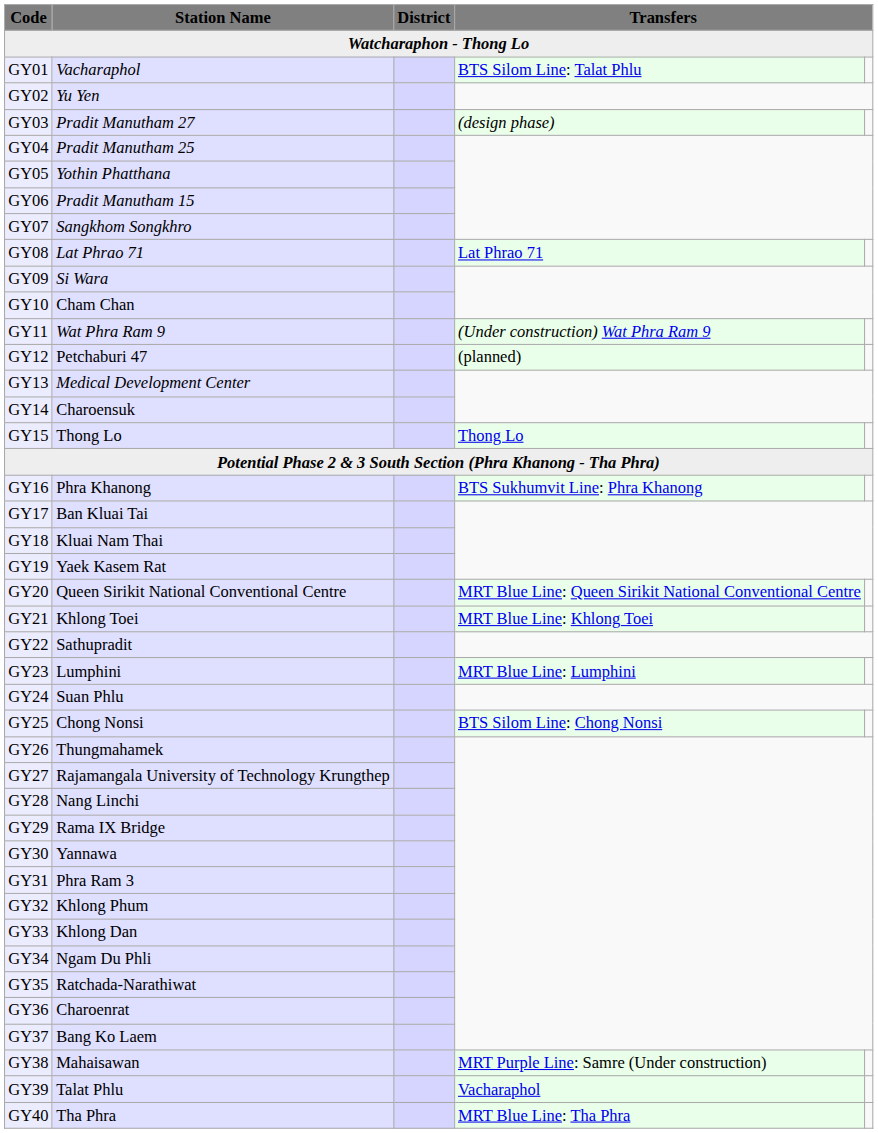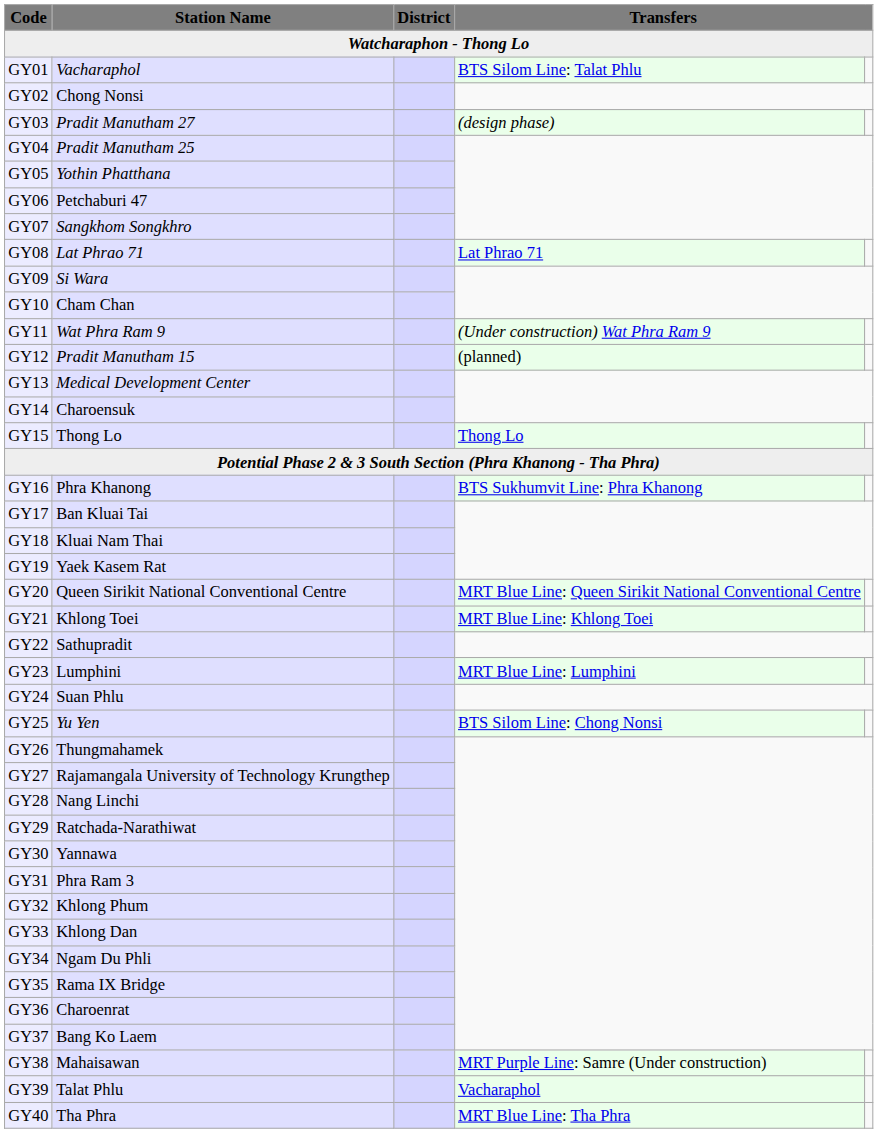(78, 95) Yu Yen -> (100, 95) Chong Nonsi
(125, 200) Pradit Manutham 15 -> (102, 200) Petchaburi 47
(102, 357) Petchaburi 47 -> (125, 357) Pradit Manutham 15
(100, 723) Chong Nonsi -> (78, 723) Yu Yen
(111, 827) Rama IX Bridge -> (126, 827) Ratchada-Narathiwat
(126, 984) Ratchada-Narathiwat -> (111, 984) Rama IX Bridge
